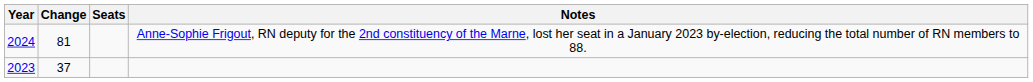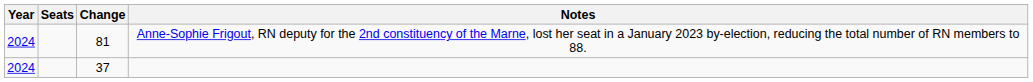columns swapped: (109, 14) <-> (64, 14)
(21, 68) 2023 -> (21, 68) 2024
